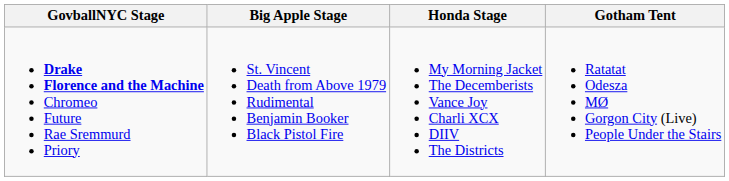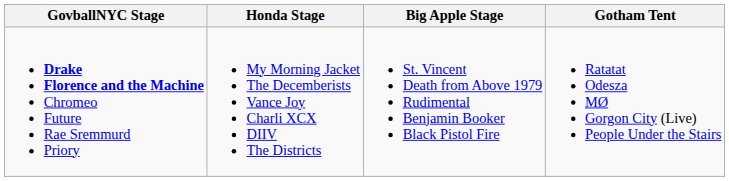columns swapped: (298, 15) <-> (468, 15)
